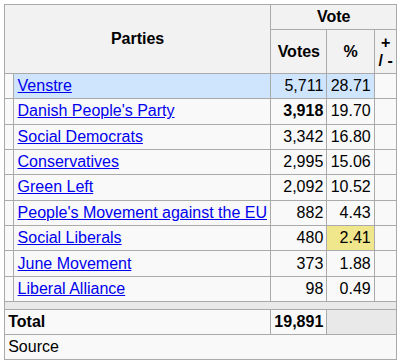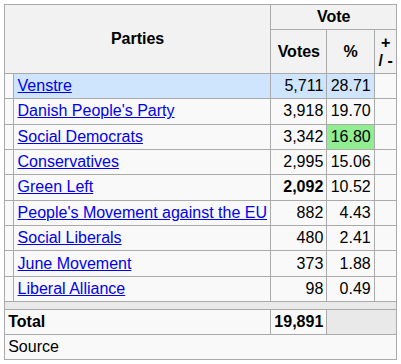(303, 111) bold -> (303, 111) normal
(351, 136) no background -> (351, 136) lightgreen background
(303, 187) normal -> (303, 187) bold
(355, 238) khaki background -> (355, 238) no background
